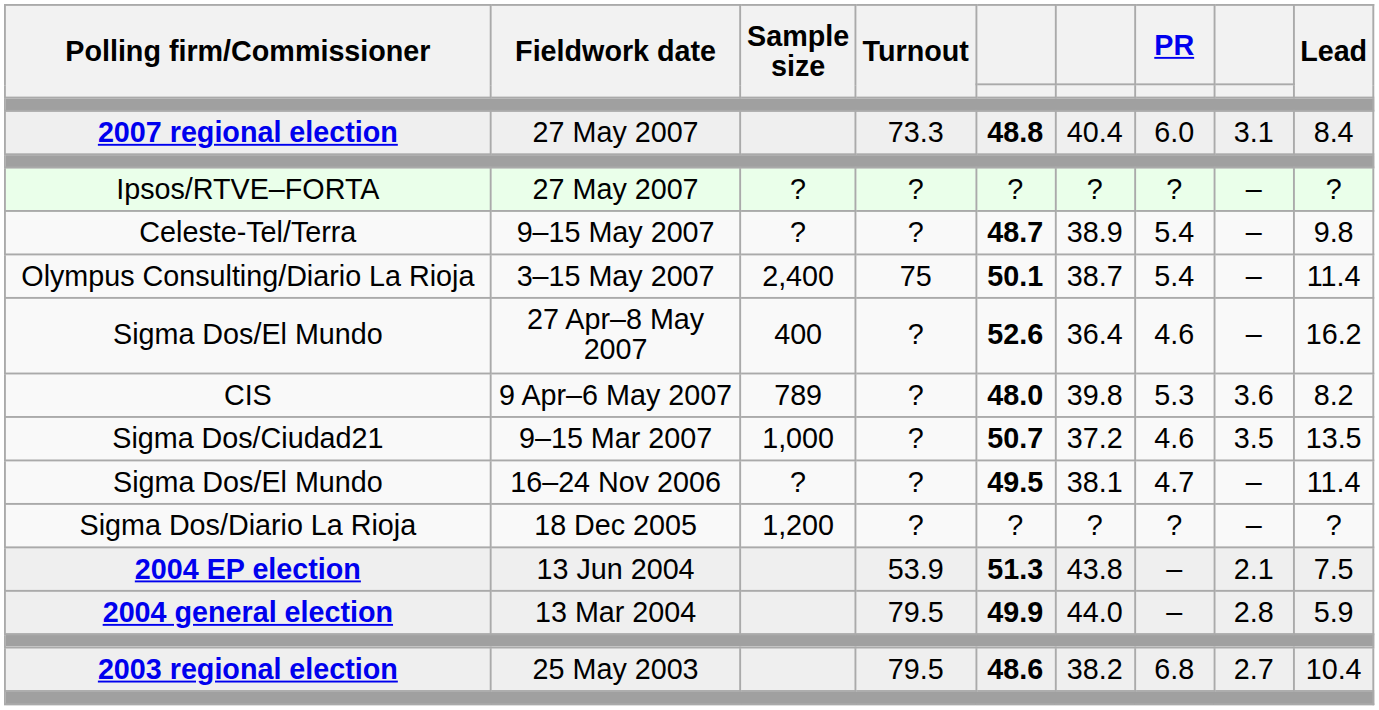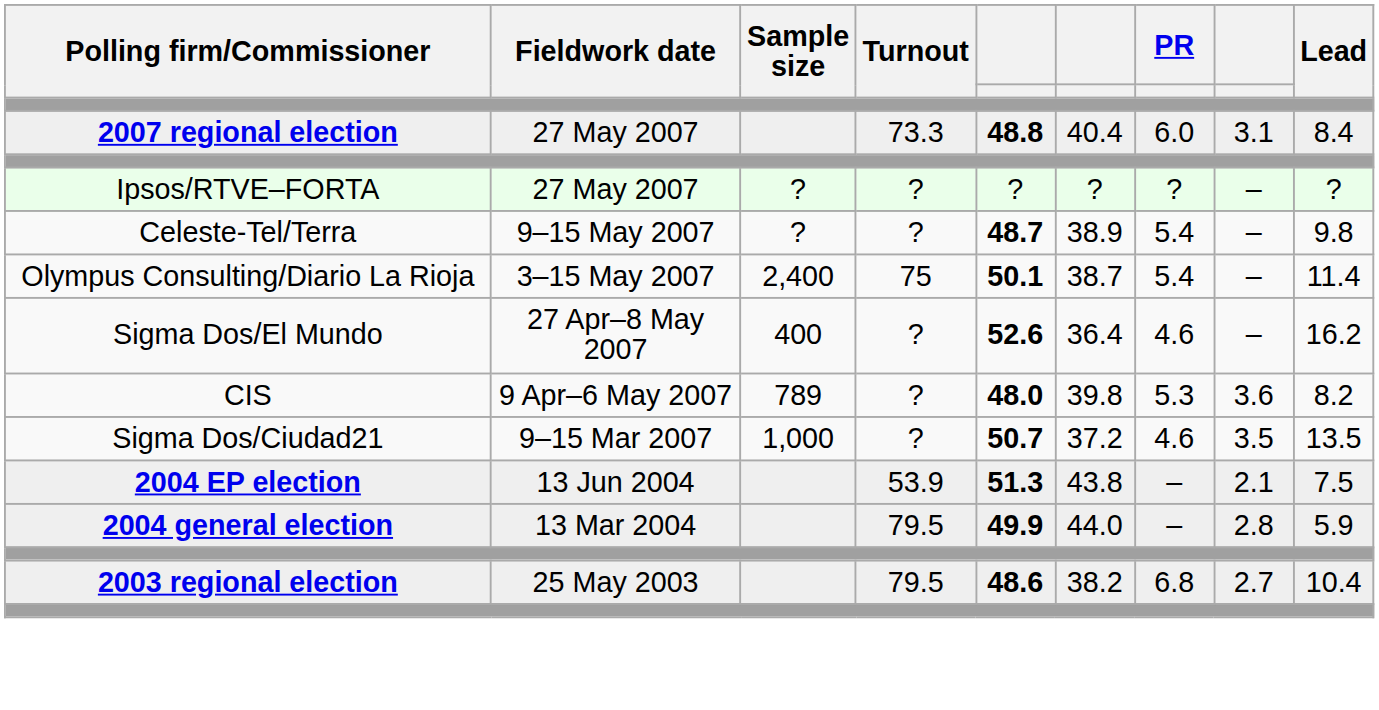- row: (248, 481)
- row: (248, 524)
